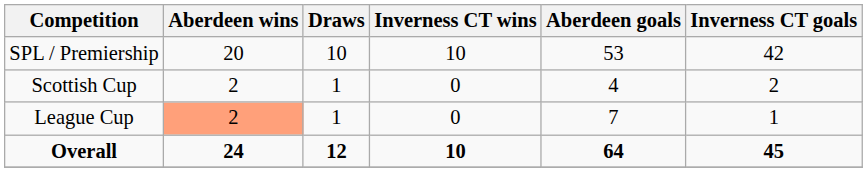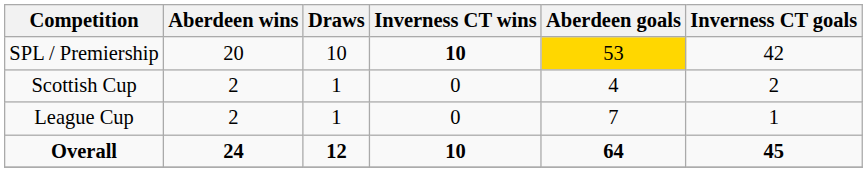(455, 53) normal -> (455, 53) bold
(613, 53) no background -> (613, 53) gold background
(233, 118) lightsalmon background -> (233, 118) no background
